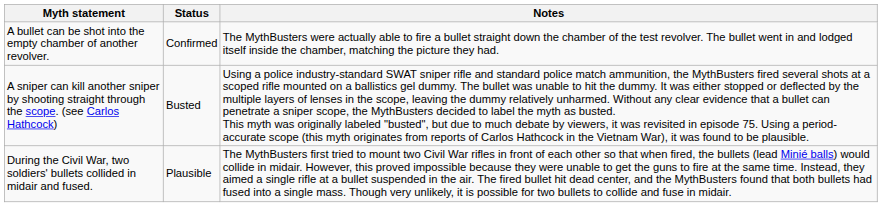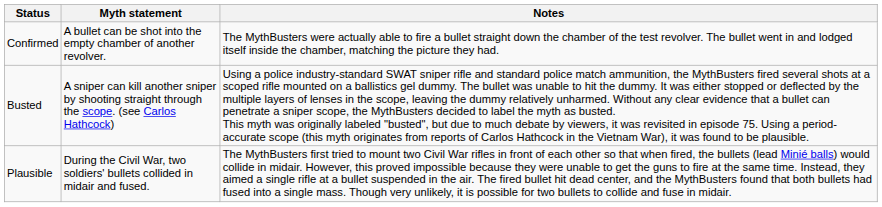columns swapped: (84, 13) <-> (192, 13)
